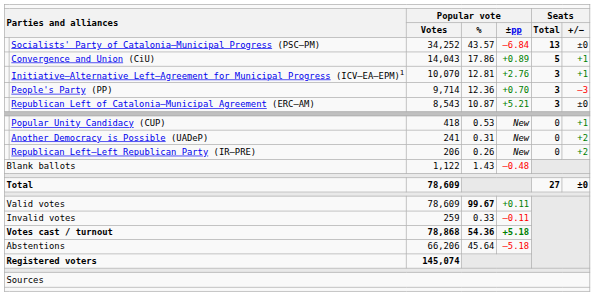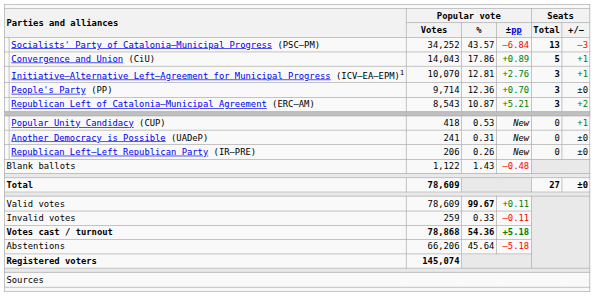(583, 45) ±0 -> (583, 45) –3
(583, 90) –3 -> (583, 90) ±0
(583, 104) ±0 -> (583, 104) +2
(583, 137) +2 -> (583, 137) ±0
(583, 152) +2 -> (583, 152) ±0
